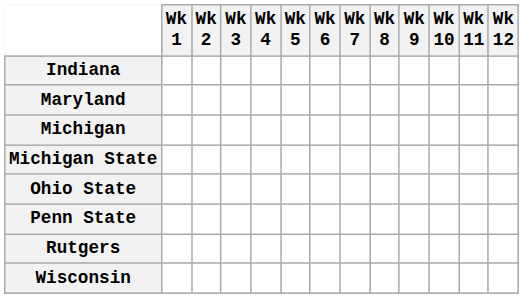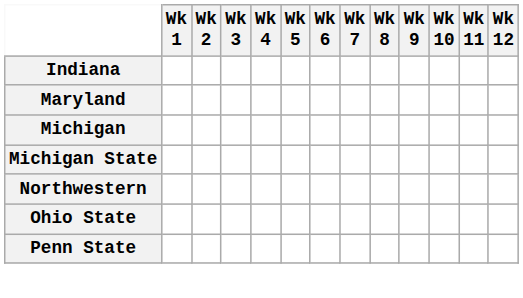+ row: (83, 189)
- row: (83, 248)
- row: (83, 278)
